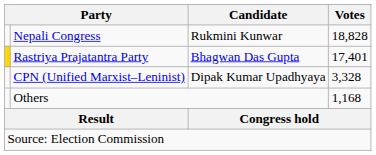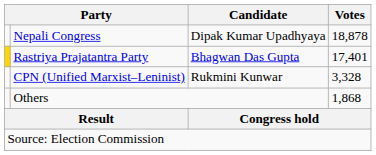(237, 35) Rukmini Kunwar -> (258, 35) Dipak Kumar Upadhyaya
(350, 35) 18,828 -> (350, 35) 18,878
(258, 77) Dipak Kumar Upadhyaya -> (237, 77) Rukmini Kunwar
(346, 98) 1,168 -> (346, 98) 1,868
